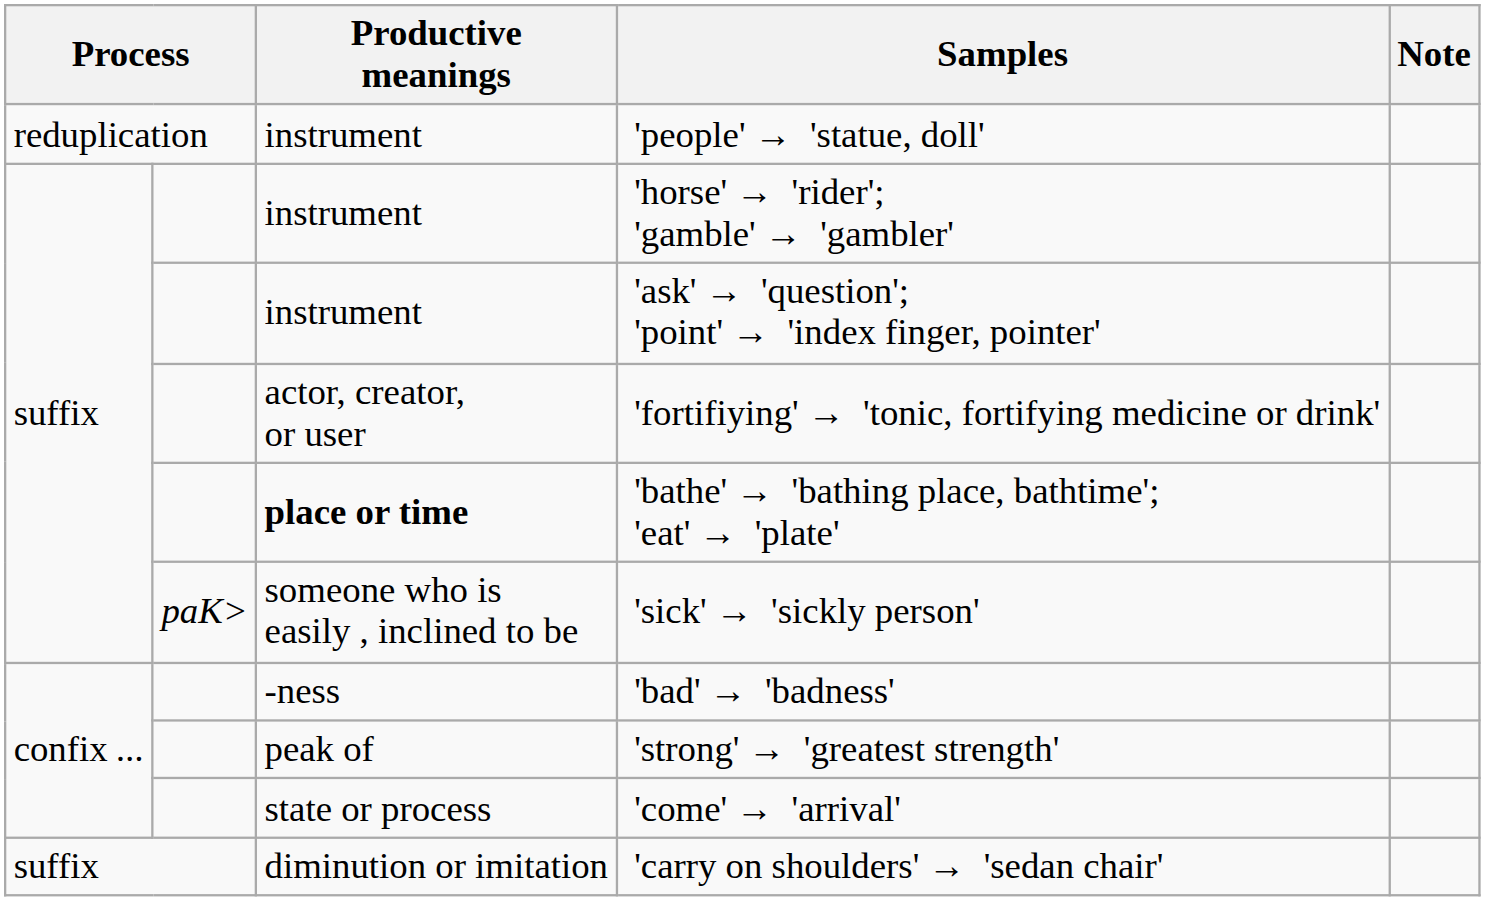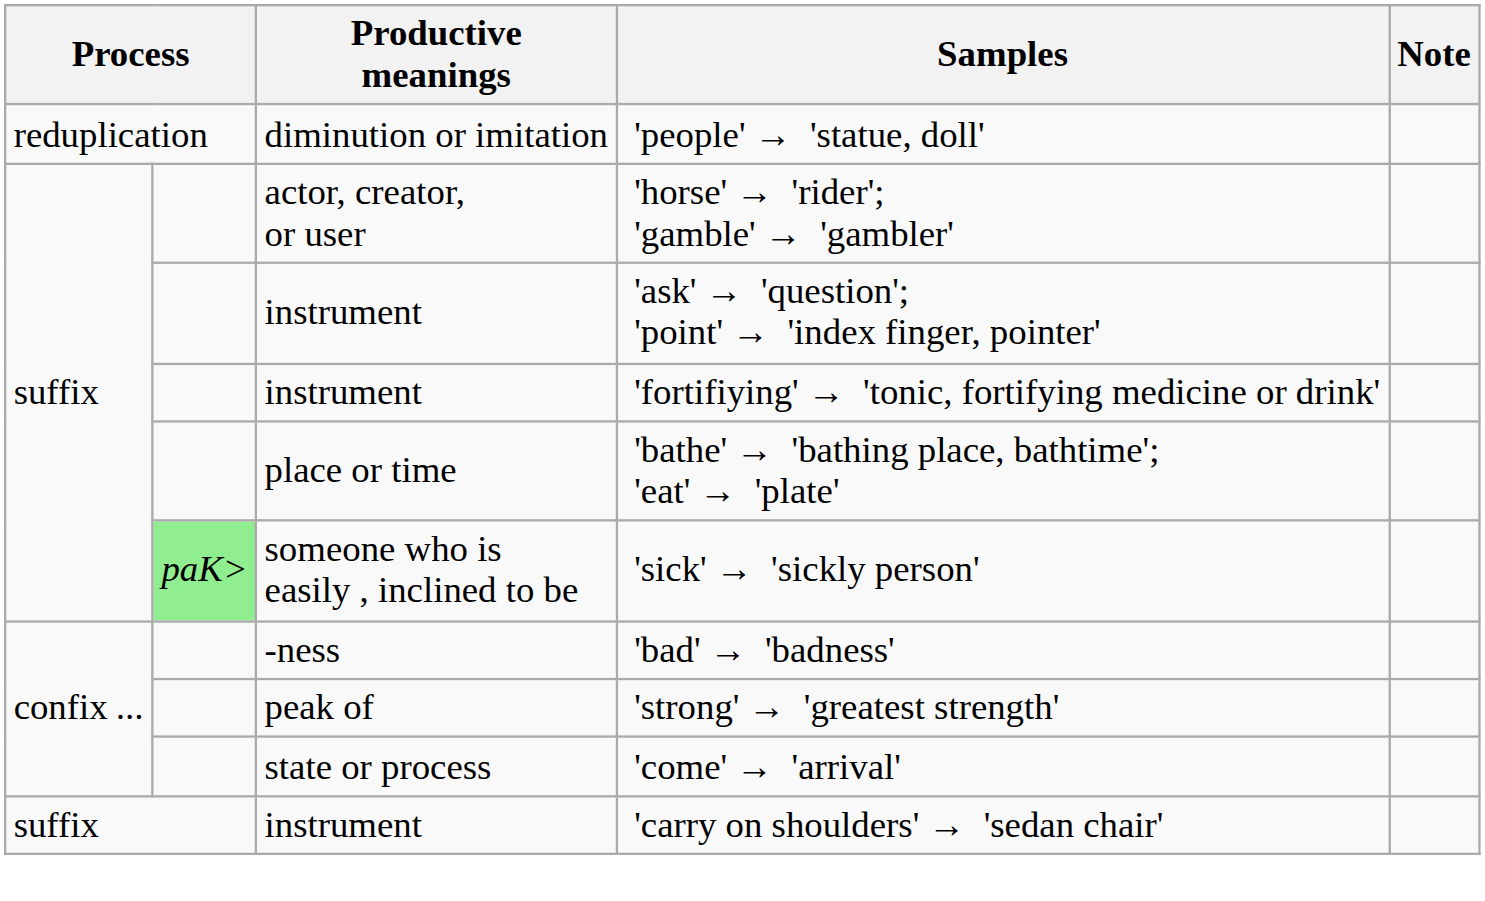(343, 133) instrument -> (436, 133) diminution or imitation
(343, 212) instrument -> (365, 212) actor, creator, or user
(365, 412) actor, creator, or user -> (343, 391) instrument
(366, 511) bold -> (361, 470) normal
(204, 611) no background -> (204, 570) lightgreen background
(436, 865) diminution or imitation -> (343, 824) instrument
